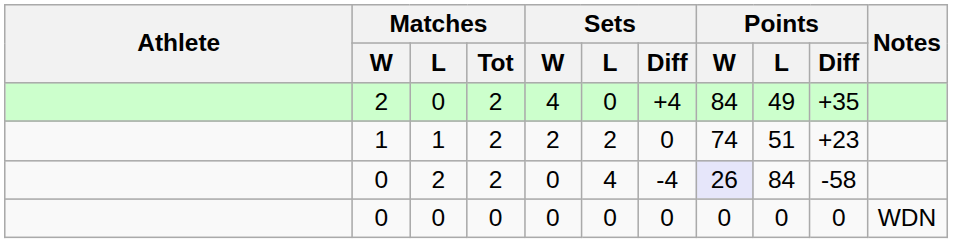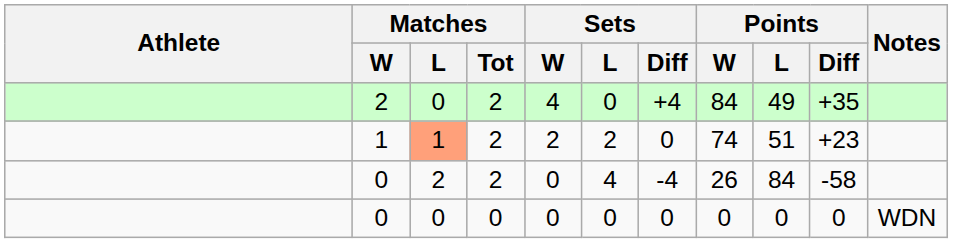(438, 140) no background -> (438, 140) lightsalmon background
(724, 179) lavender background -> (724, 179) no background
